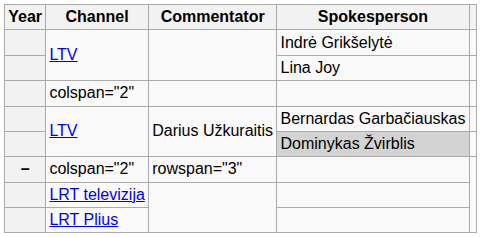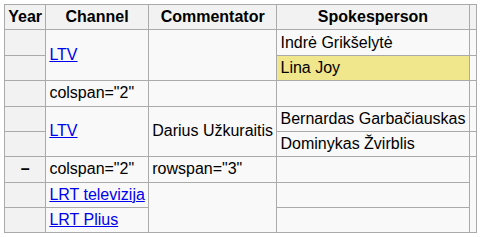(310, 67) no background -> (310, 67) khaki background
(348, 144) lightgrey background -> (348, 144) no background
